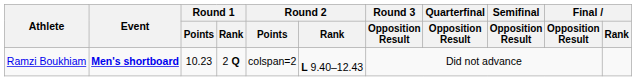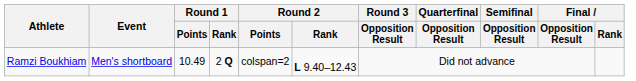(135, 62) bold -> (132, 62) normal
(199, 62) 10.23 -> (192, 62) 10.49
